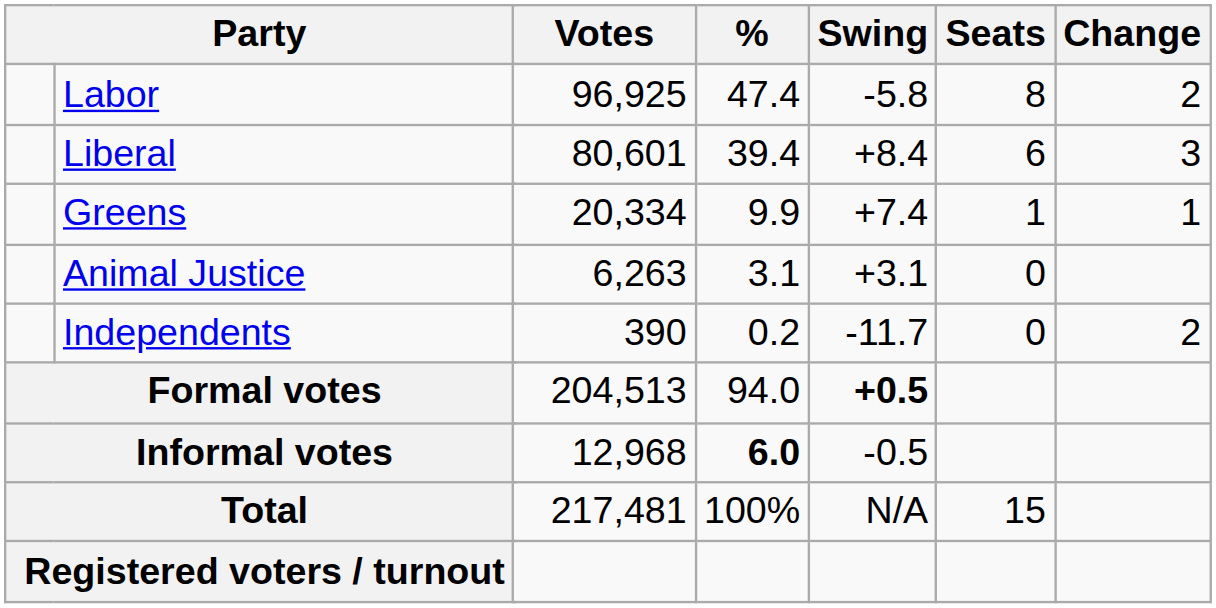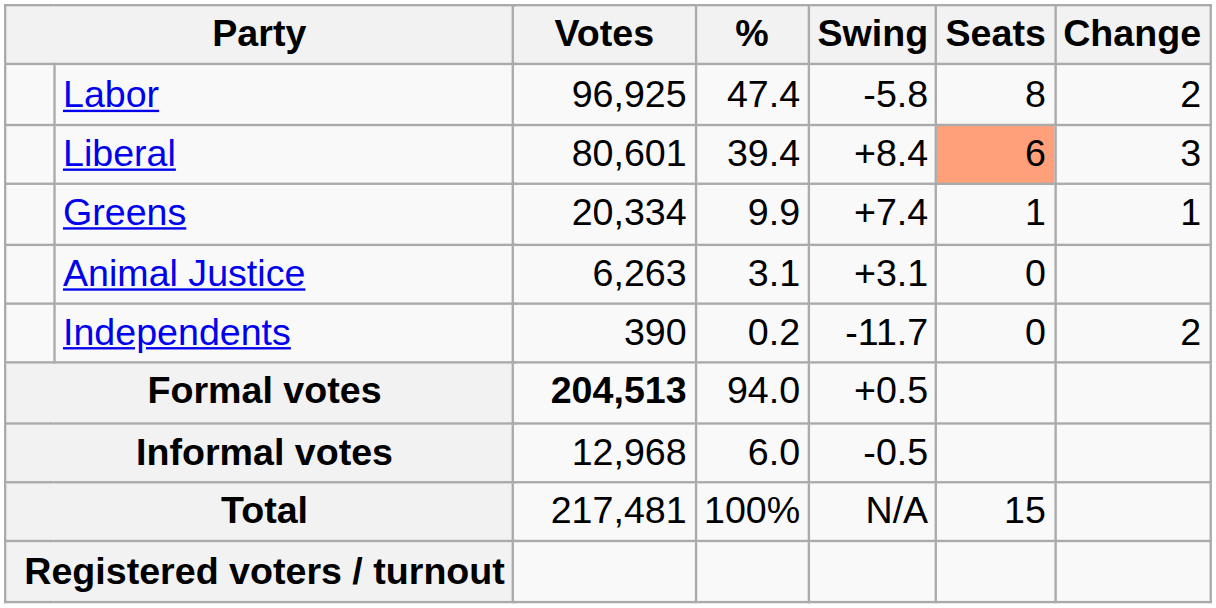(1035, 153) no background -> (1035, 153) lightsalmon background
(619, 392) normal -> (619, 392) bold
(891, 392) bold -> (891, 392) normal
(774, 451) bold -> (774, 451) normal
